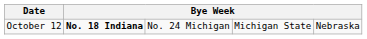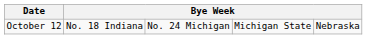(104, 27) bold -> (104, 27) normal
